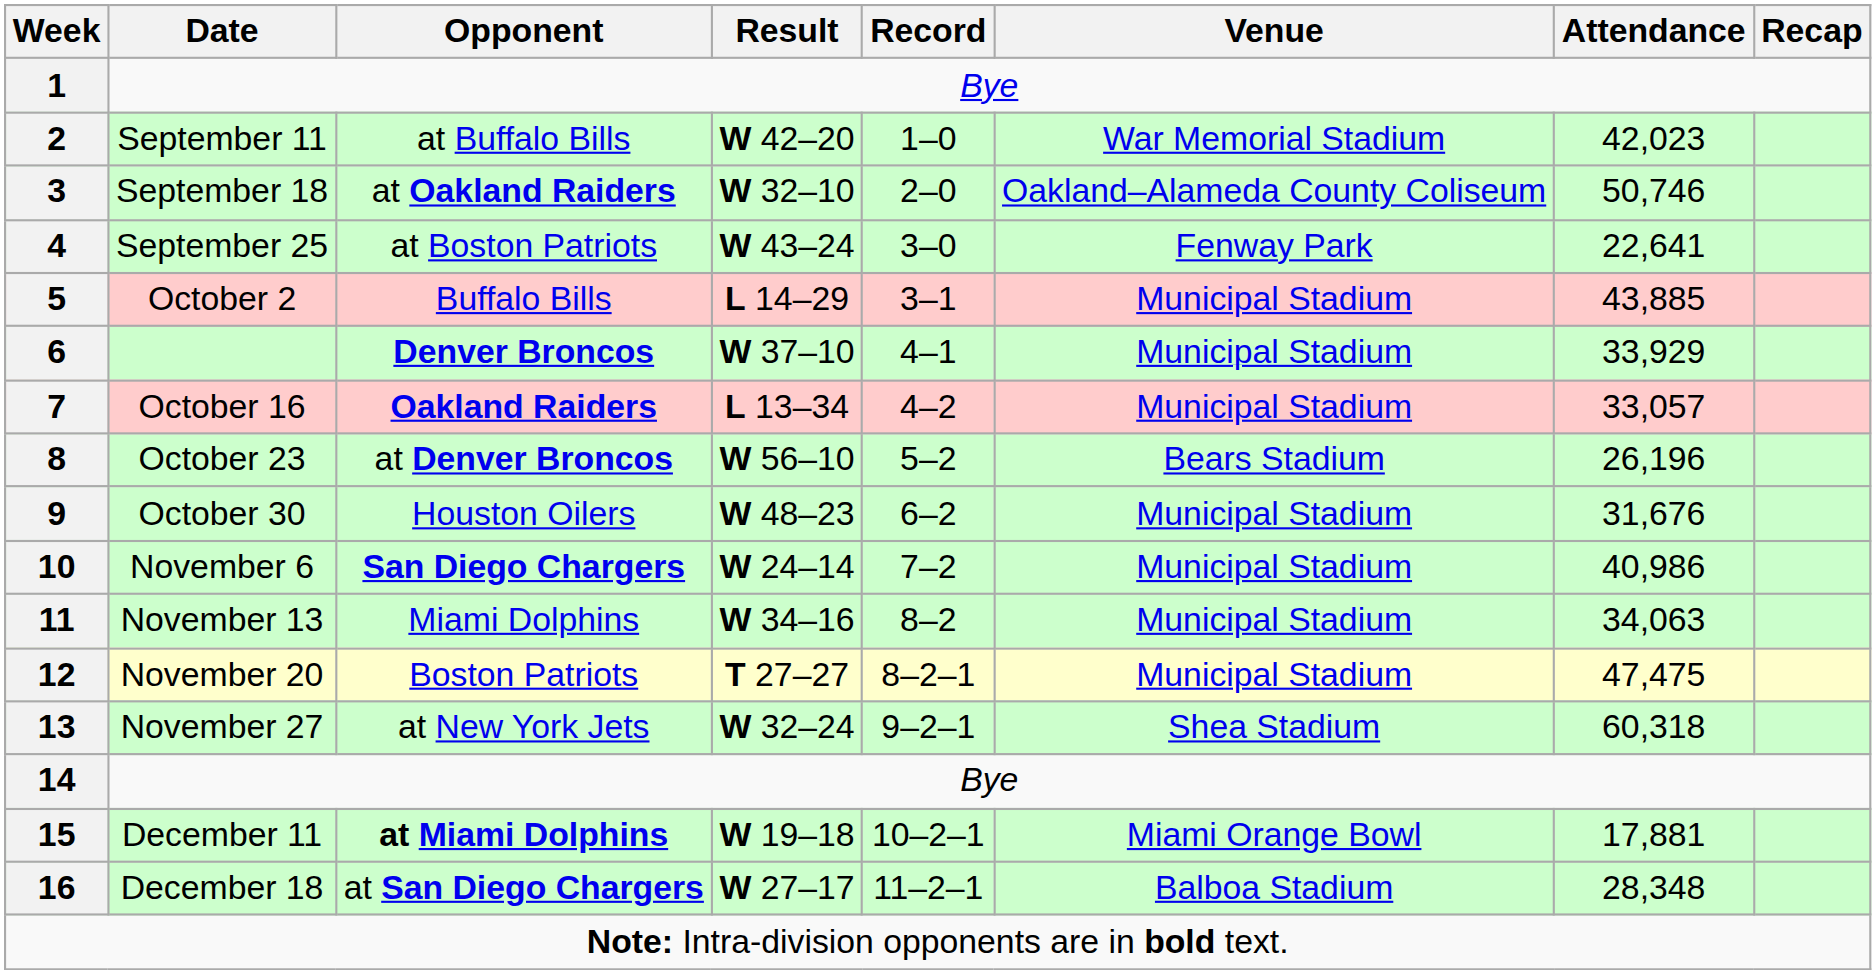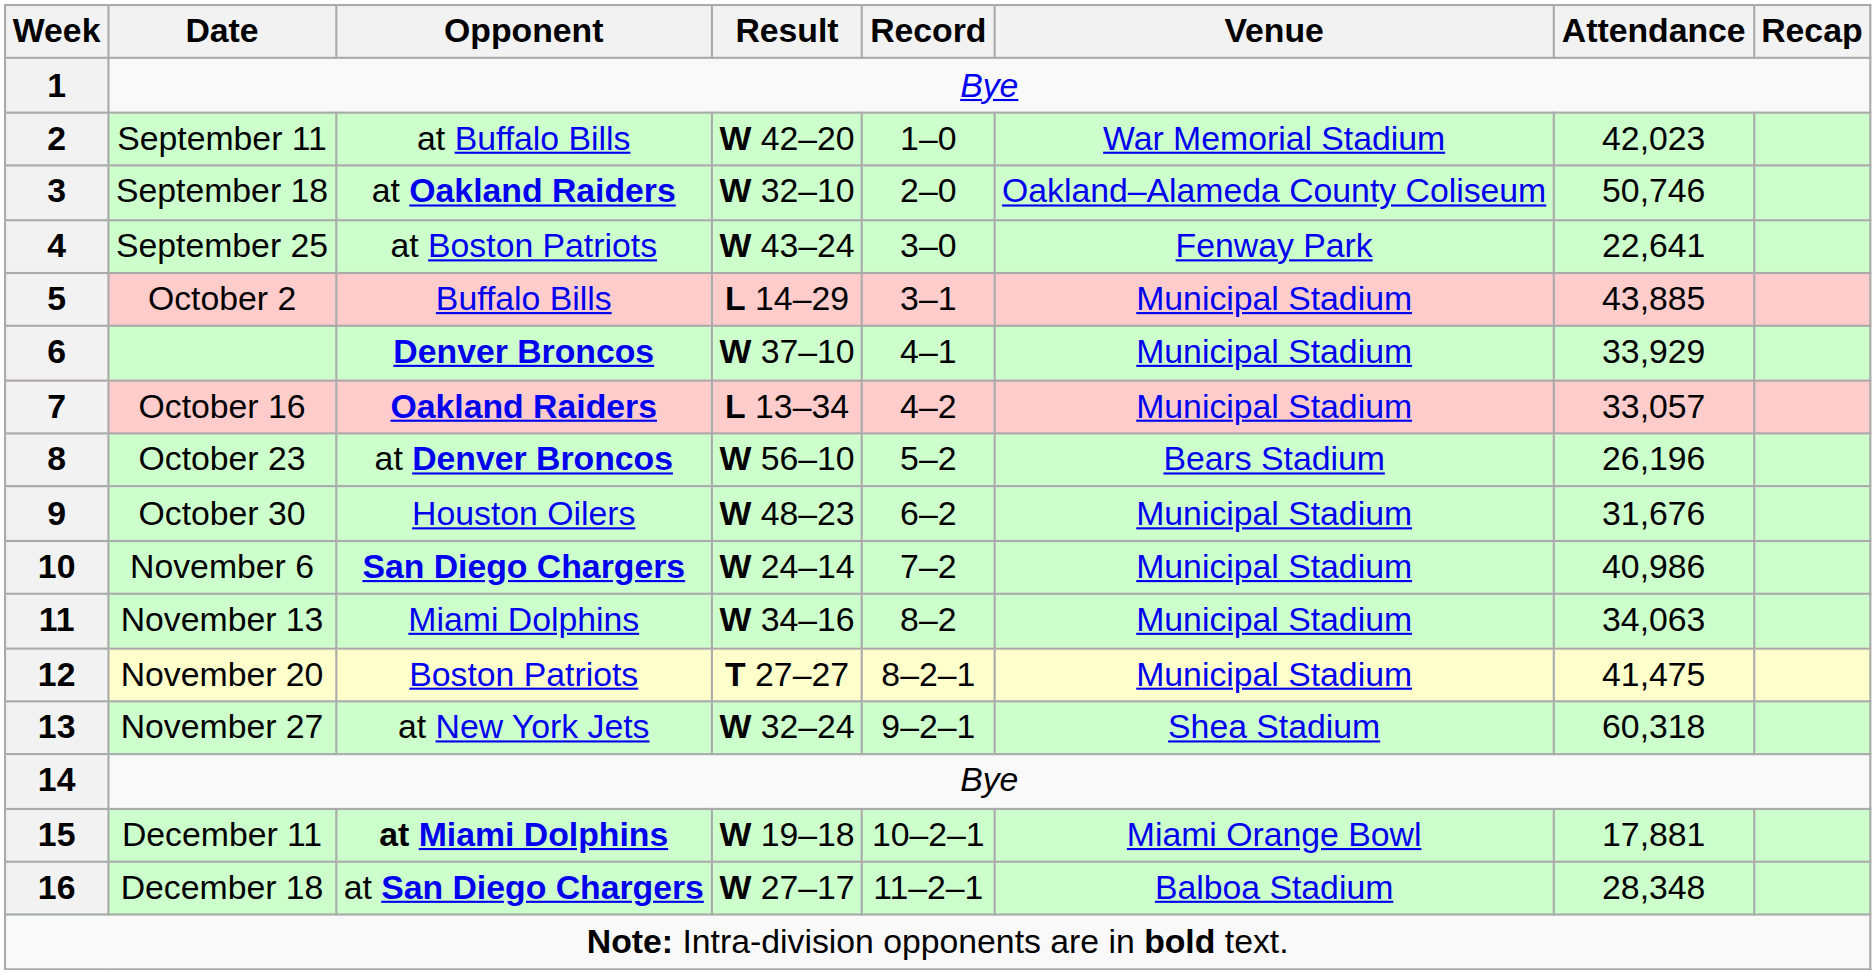(1654, 673) 47,475 -> (1654, 673) 41,475
